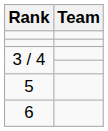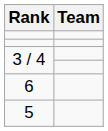(29, 86) 5 -> (29, 86) 6
(29, 113) 6 -> (29, 113) 5
